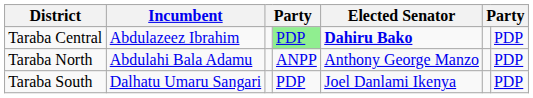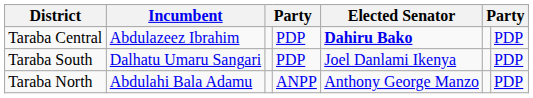(291, 37) lightgreen background -> (291, 37) no background
rows swapped: (50, 82) <-> (50, 59)
